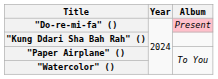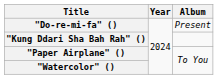(193, 25) pink background -> (193, 25) no background
